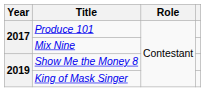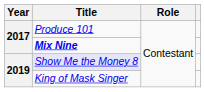(55, 45) normal -> (56, 45) bold
(86, 62) no background -> (86, 62) lavender background
